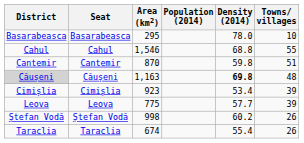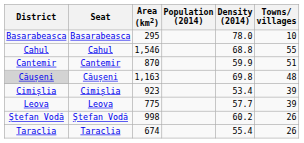(243, 64) 59.8 -> (243, 64) 59.9
(243, 77) bold -> (243, 77) normal
